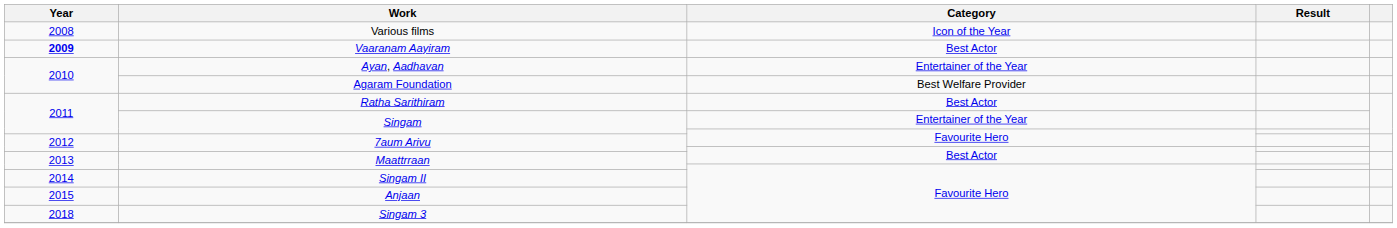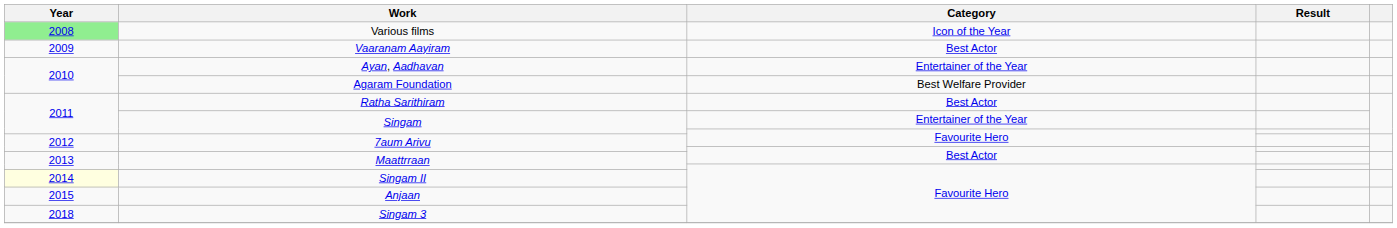(61, 31) no background -> (61, 31) lightgreen background
(61, 48) bold -> (61, 48) normal
(61, 178) no background -> (61, 178) lightyellow background
